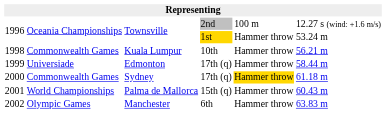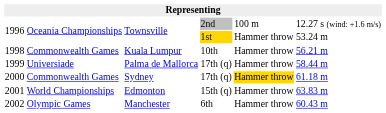(145, 64) Edmonton -> (161, 64) Palma de Mallorca
(161, 91) Palma de Mallorca -> (145, 91) Edmonton
(312, 91) 60.43 m -> (312, 91) 63.83 m
(312, 104) 63.83 m -> (312, 104) 60.43 m
